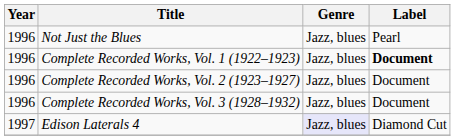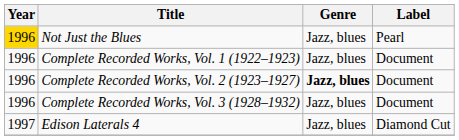(21, 37) no background -> (21, 37) gold background
(402, 59) bold -> (405, 59) normal
(336, 80) normal -> (338, 80) bold
(336, 124) lavender background -> (336, 124) no background
